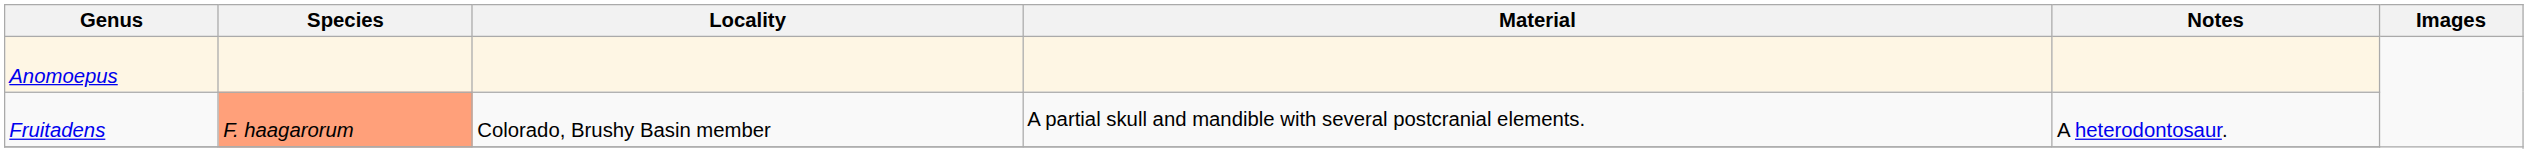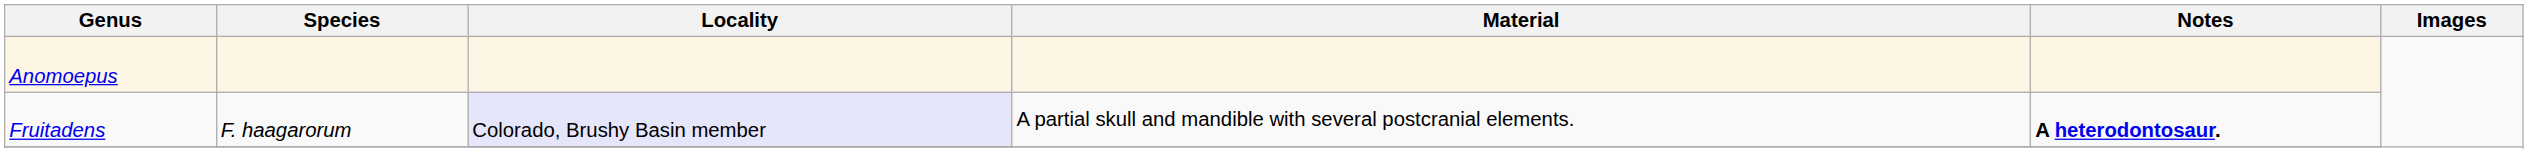(288, 130) lightsalmon background -> (286, 130) no background
(624, 130) no background -> (619, 130) lavender background
(2142, 130) normal -> (2128, 130) bold
